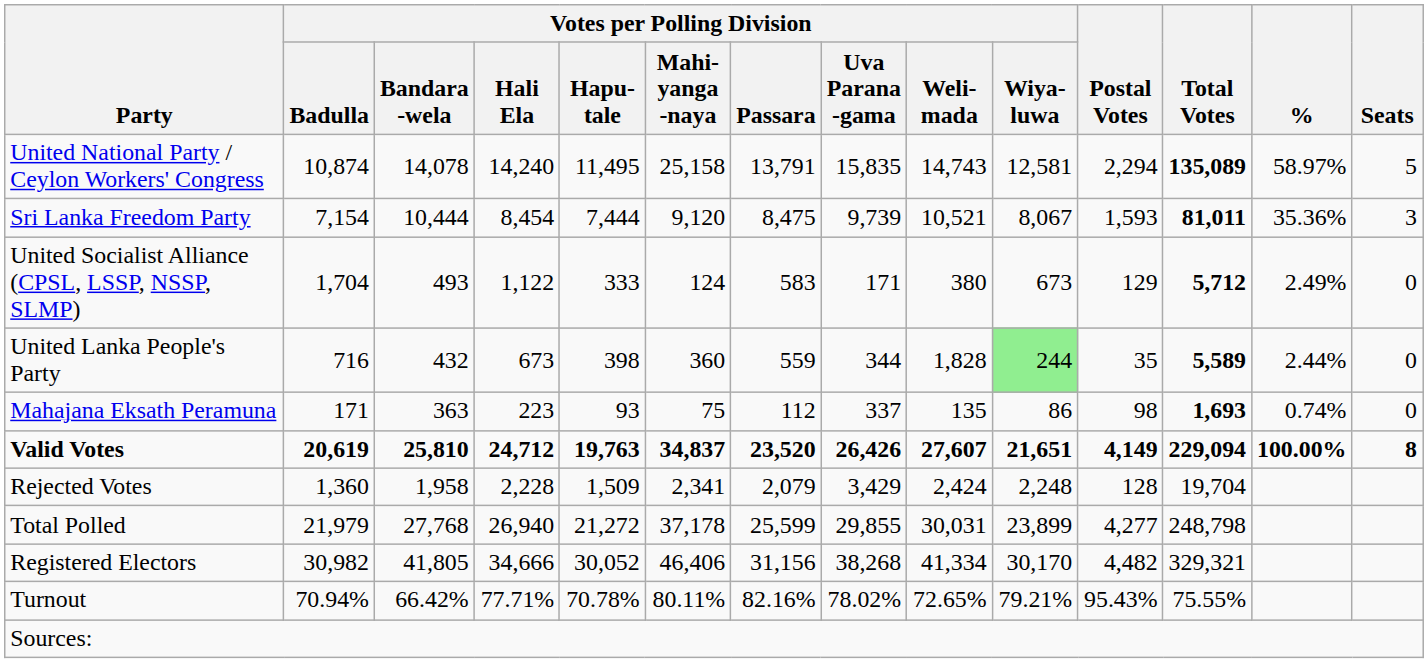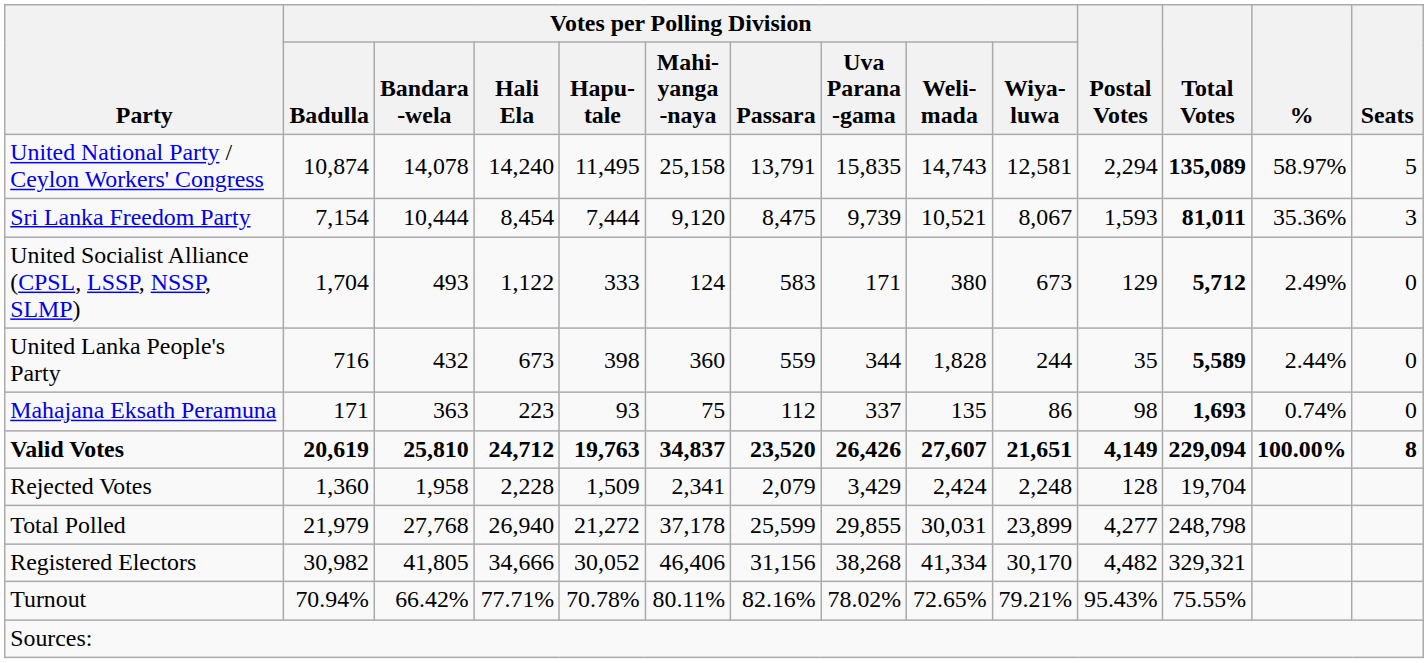(1054, 359) lightgreen background -> (1054, 359) no background
